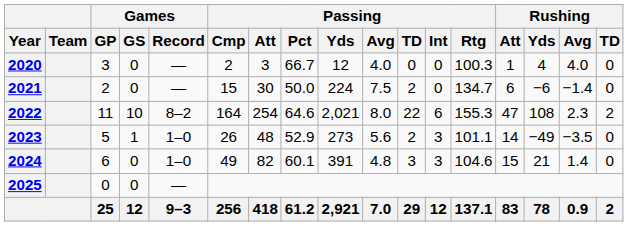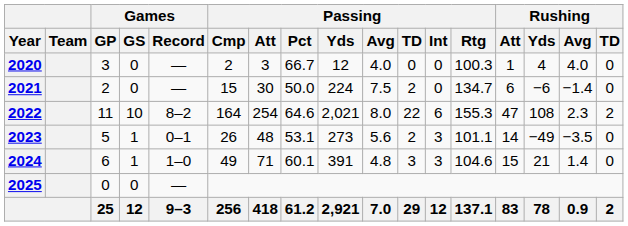(179, 137) 1–0 -> (179, 137) 0–1
(300, 137) 52.9 -> (300, 137) 53.1
(134, 161) 0 -> (134, 161) 1
(265, 161) 82 -> (265, 161) 71
